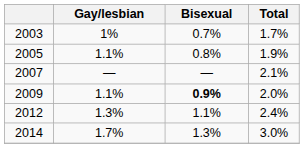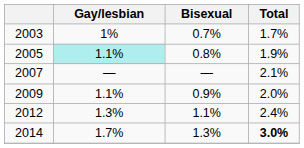(109, 53) no background -> (109, 53) paleturquoise background
(207, 93) bold -> (207, 93) normal
(274, 133) normal -> (274, 133) bold
